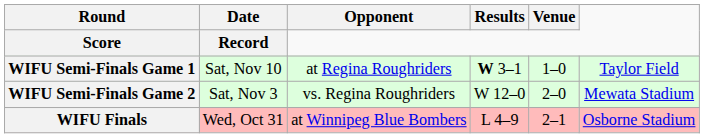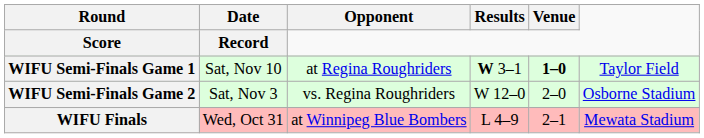(554, 68) normal -> (554, 68) bold
(639, 94) Mewata Stadium -> (639, 94) Osborne Stadium
(639, 119) Osborne Stadium -> (639, 119) Mewata Stadium
